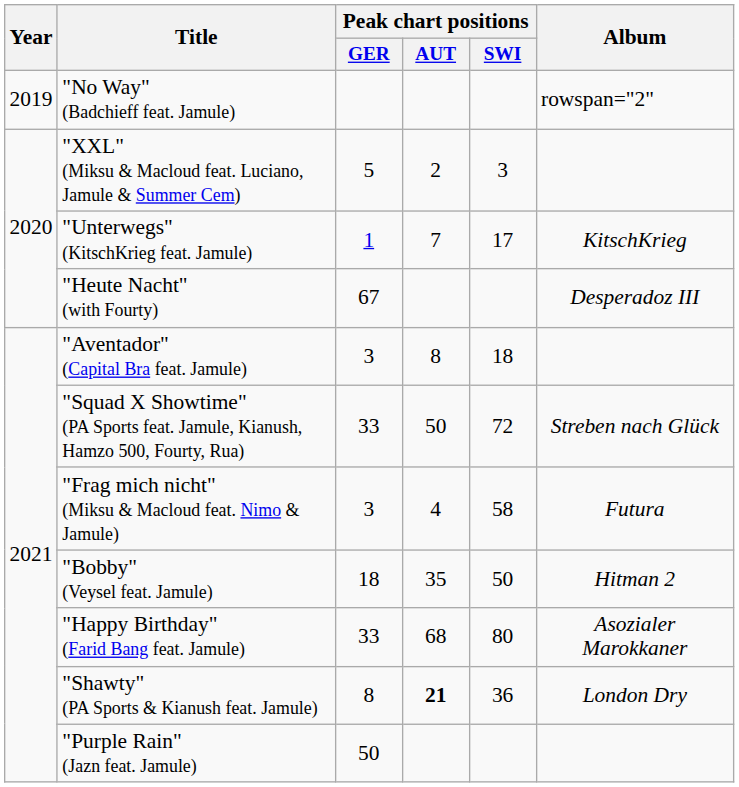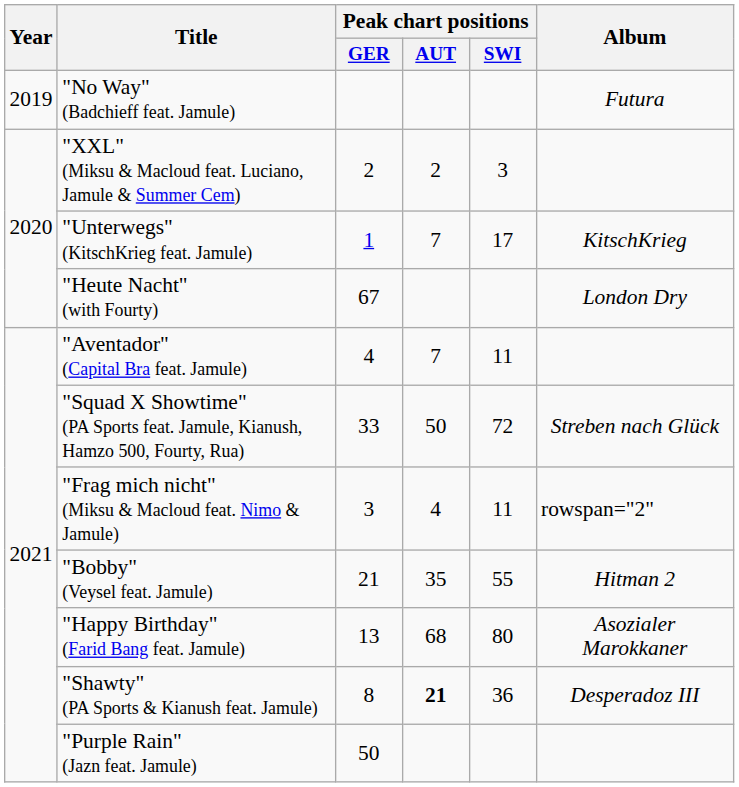(597, 99) rowspan="2" -> (635, 99) Futura
(369, 169) 5 -> (369, 169) 2
(635, 297) Desperadoz III -> (635, 297) London Dry
(369, 355) 3 -> (369, 355) 4
(436, 355) 8 -> (436, 355) 7
(503, 355) 18 -> (503, 355) 11
(503, 508) 58 -> (503, 508) 11
(635, 508) Futura -> (597, 508) rowspan="2"
(369, 578) 18 -> (369, 578) 21
(503, 578) 50 -> (503, 578) 55
(369, 636) 33 -> (369, 636) 13
(635, 694) London Dry -> (635, 694) Desperadoz III
